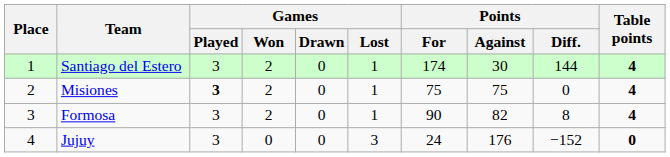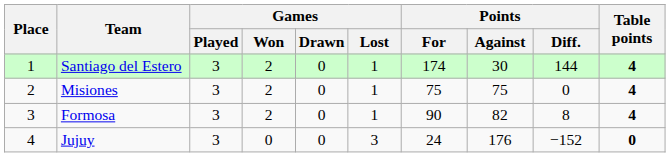(216, 90) bold -> (216, 90) normal
